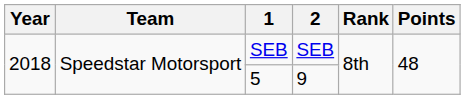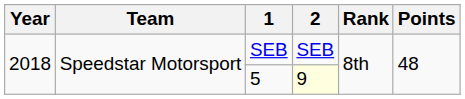(302, 79) no background -> (302, 79) lightyellow background
